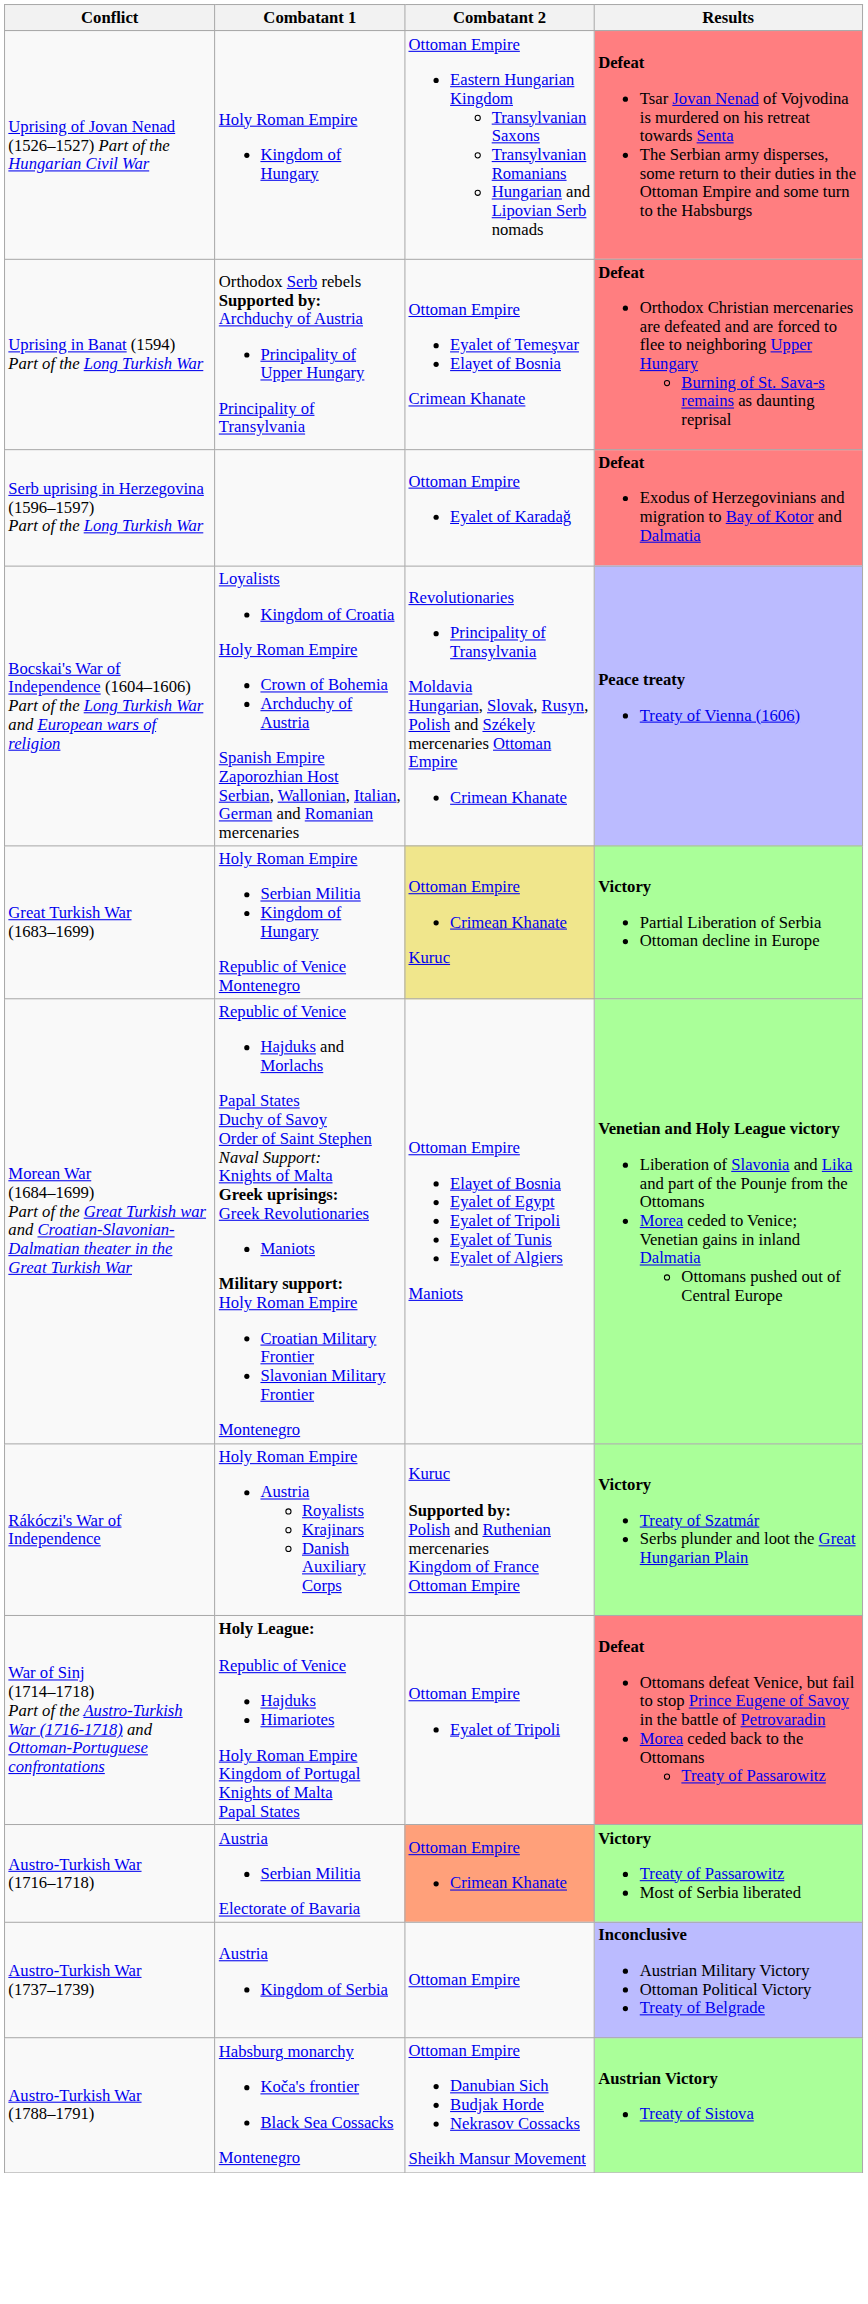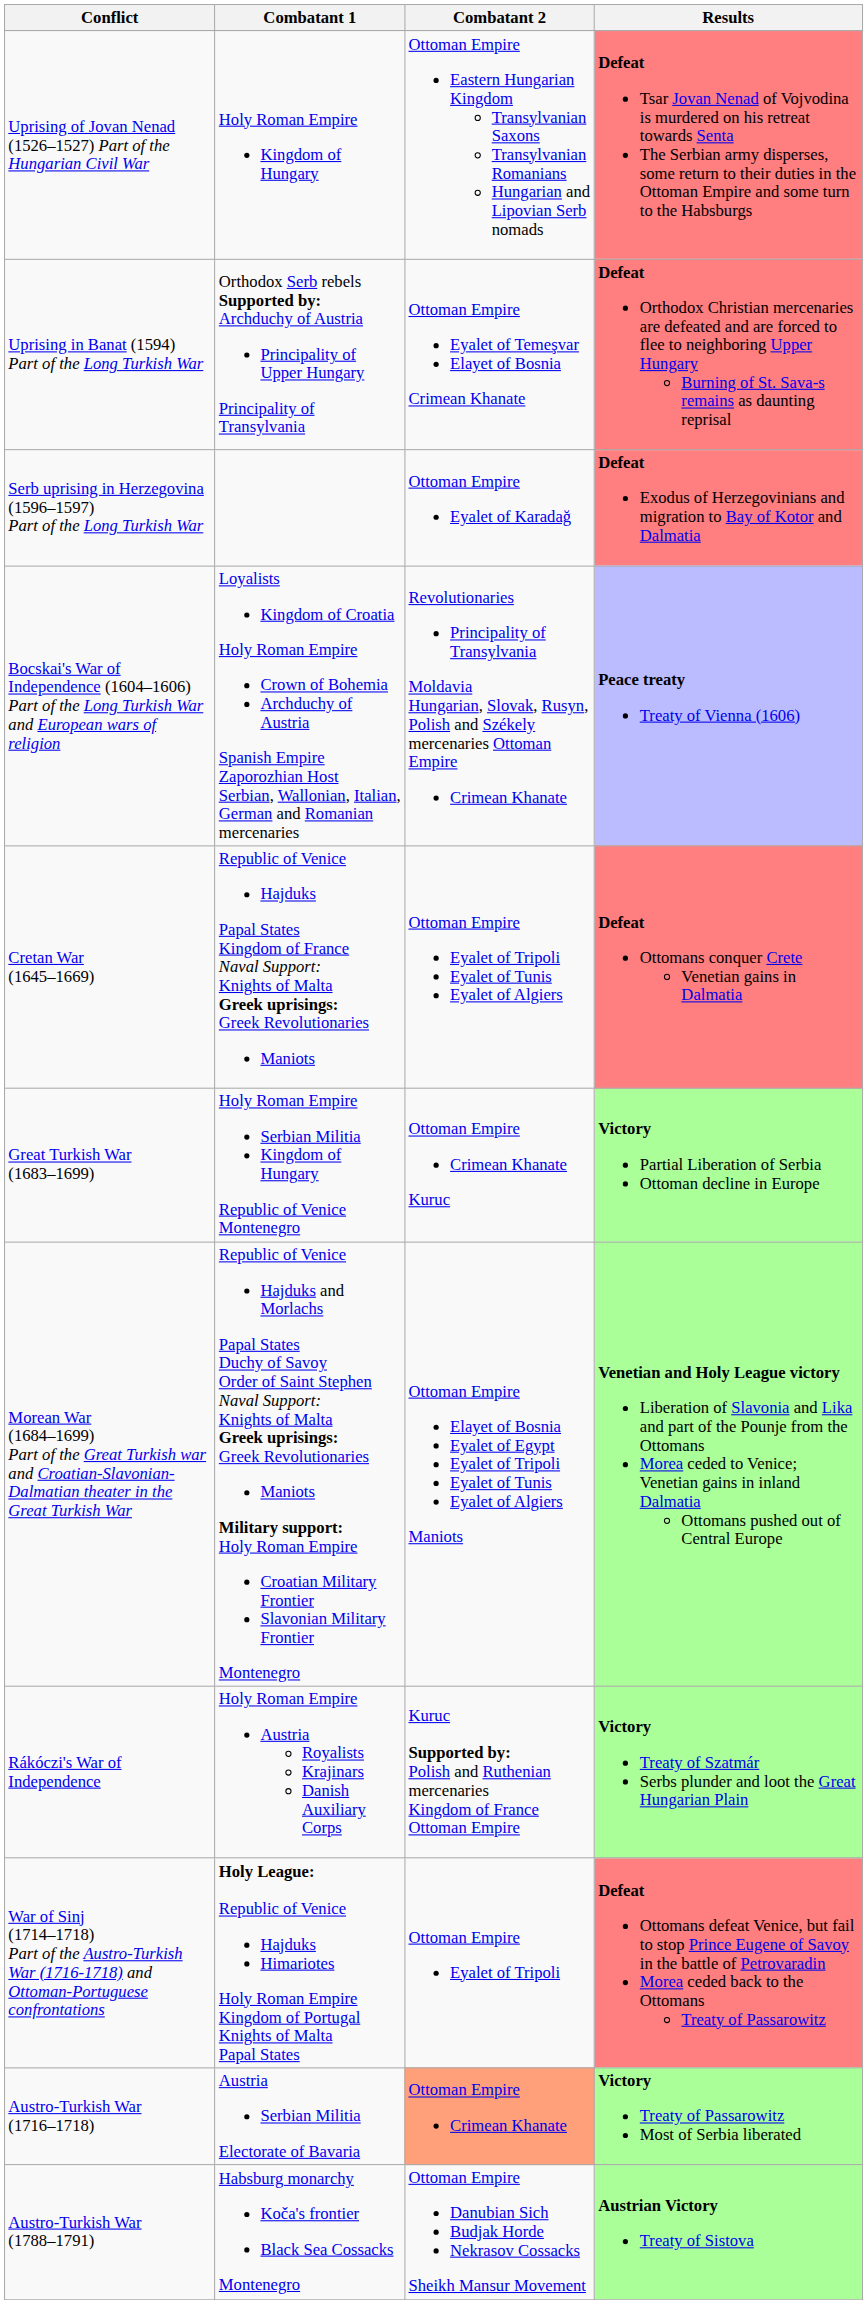+ row: (51, 967)
(499, 922) khaki background -> (499, 1165) no background
- row: (75, 1979)
